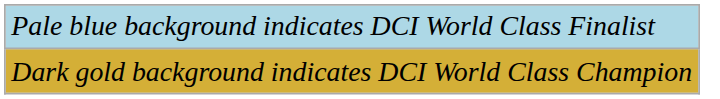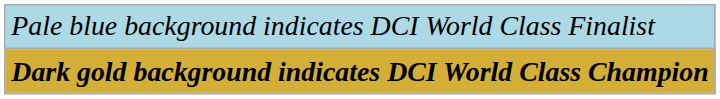(352, 70) normal -> (360, 70) bold
